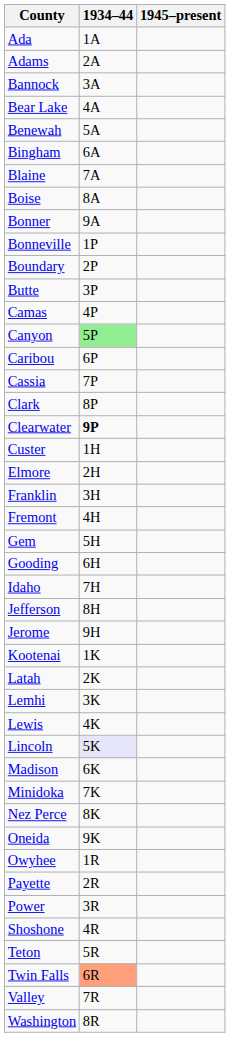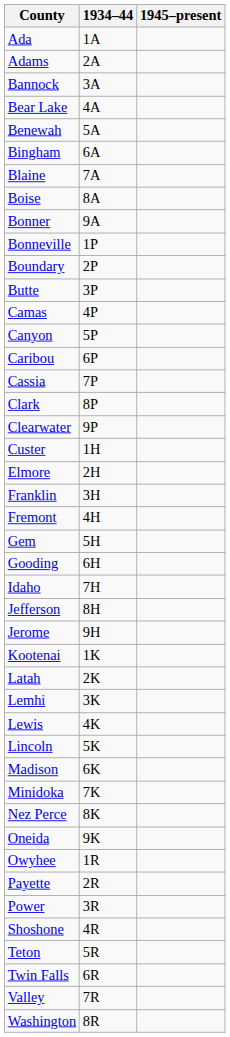(90, 335) lightgreen background -> (90, 335) no background
(91, 426) bold -> (90, 426) normal
(92, 746) lavender background -> (92, 746) no background
(91, 975) lightsalmon background -> (91, 975) no background
